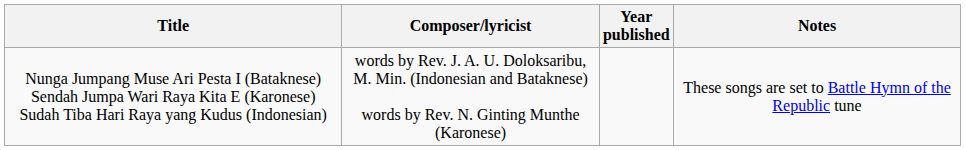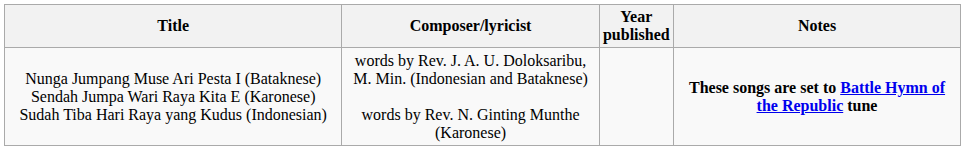(817, 96) normal -> (817, 96) bold
